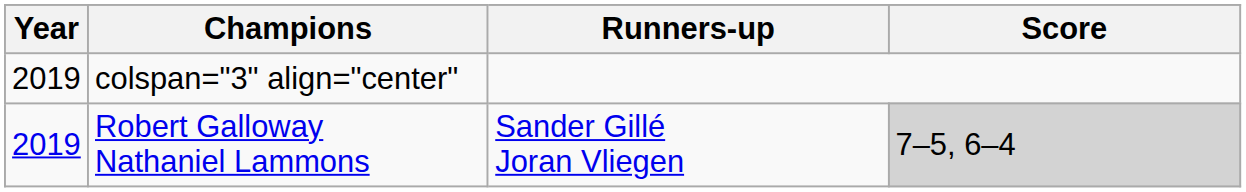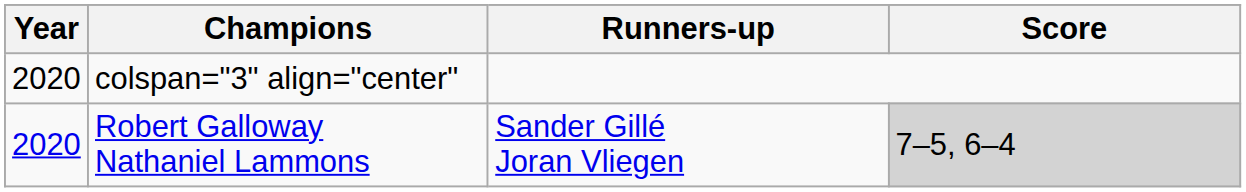(46, 77) 2019 -> (46, 77) 2020
(46, 144) 2019 -> (46, 144) 2020
